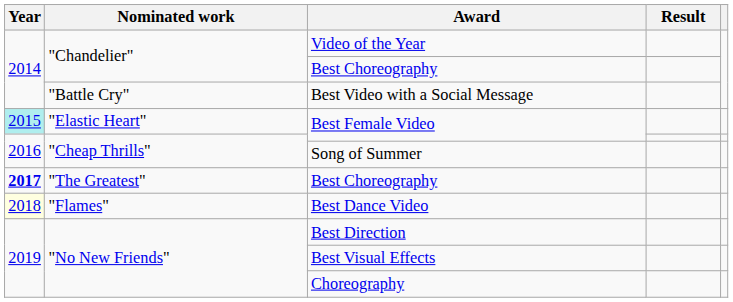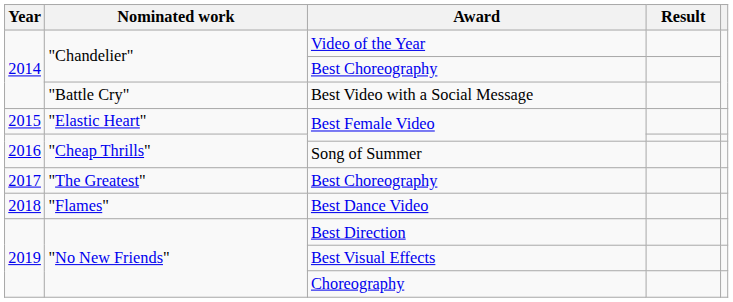(25, 120) paleturquoise background -> (25, 120) no background
(25, 180) bold -> (25, 180) normal
(25, 206) lightyellow background -> (25, 206) no background
